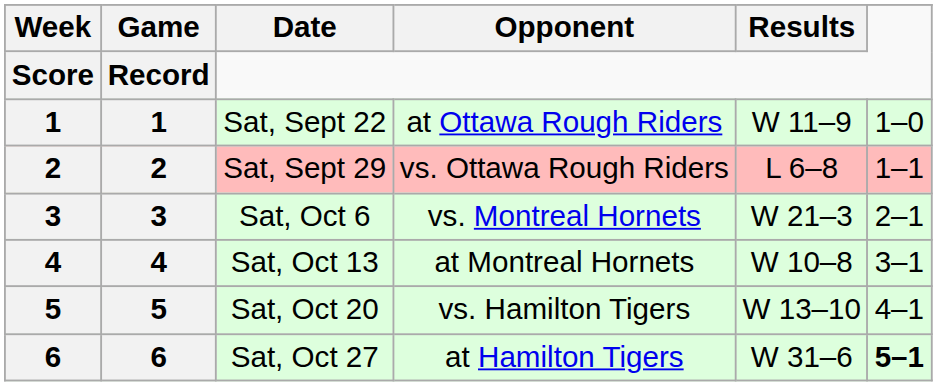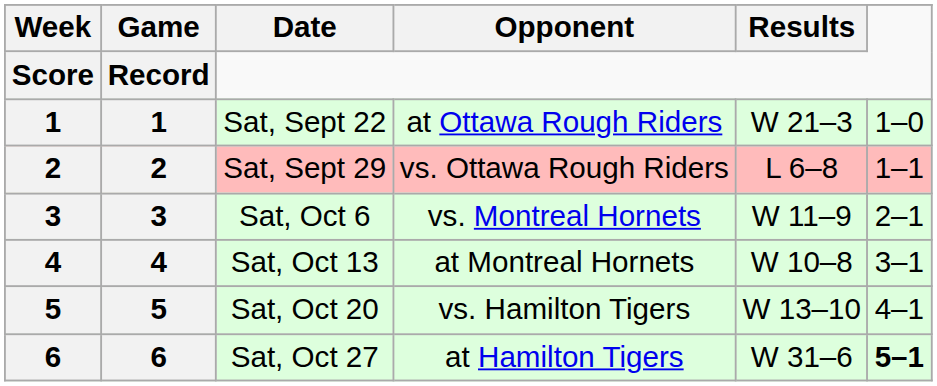(802, 121) W 11–9 -> (802, 121) W 21–3
(802, 215) W 21–3 -> (802, 215) W 11–9
